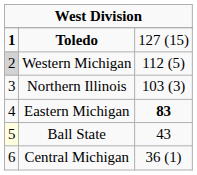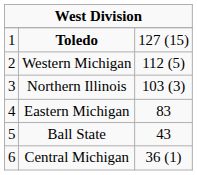(12, 39) bold -> (12, 39) normal
(12, 63) lightgrey background -> (12, 63) no background
(164, 110) bold -> (164, 110) normal
(12, 134) lightyellow background -> (12, 134) no background
